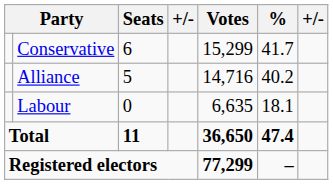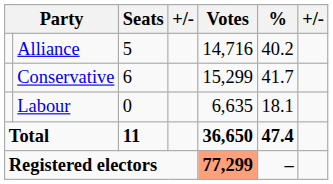rows swapped: (66, 48) <-> (48, 77)
(228, 164) no background -> (228, 164) lightsalmon background
